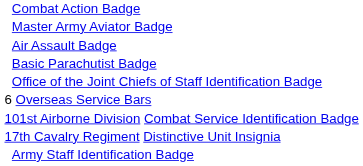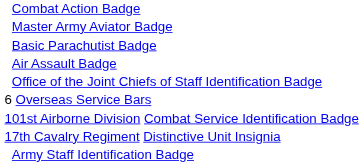(61, 45) Air Assault Badge -> (81, 45) Basic Parachutist Badge
(81, 63) Basic Parachutist Badge -> (61, 63) Air Assault Badge
